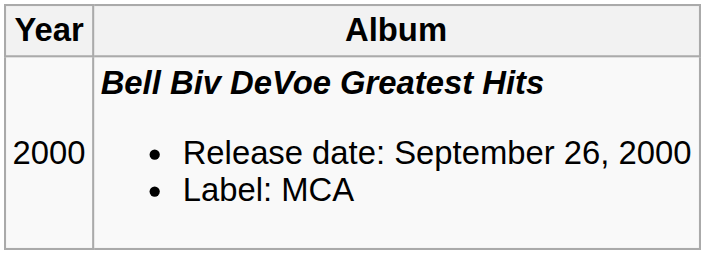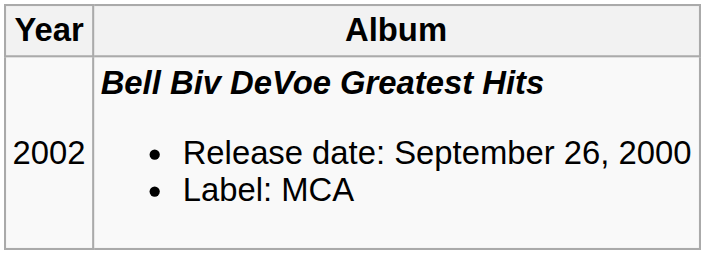(49, 152) 2000 -> (49, 152) 2002
